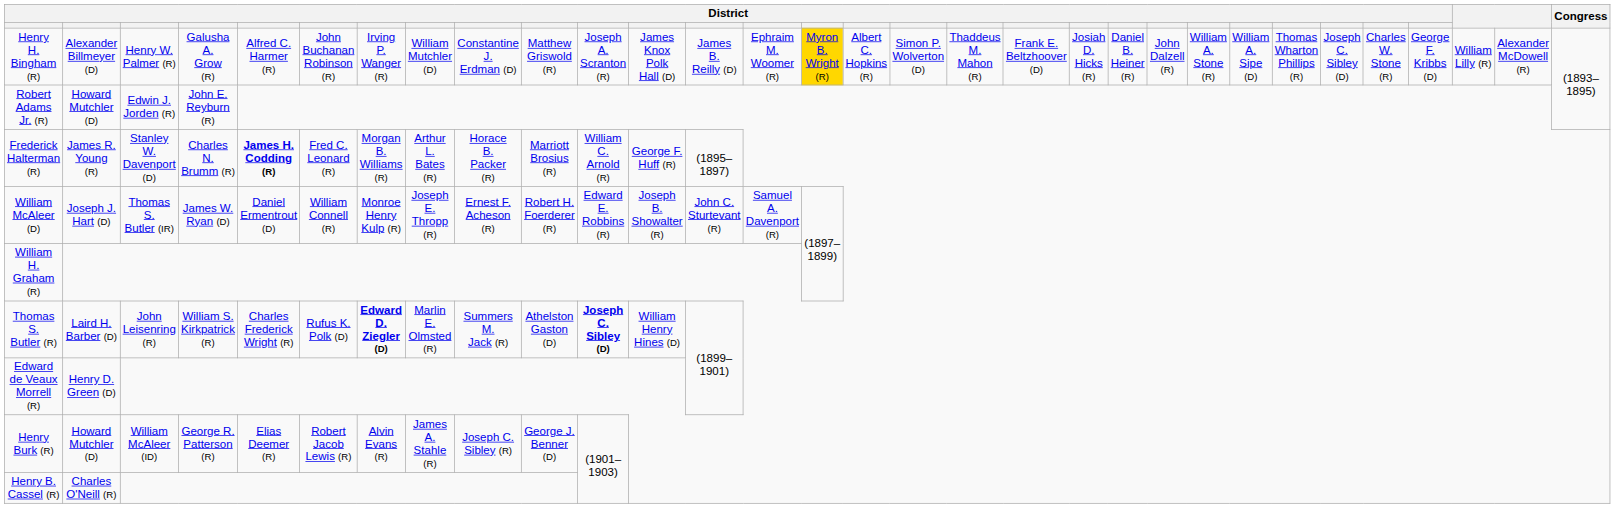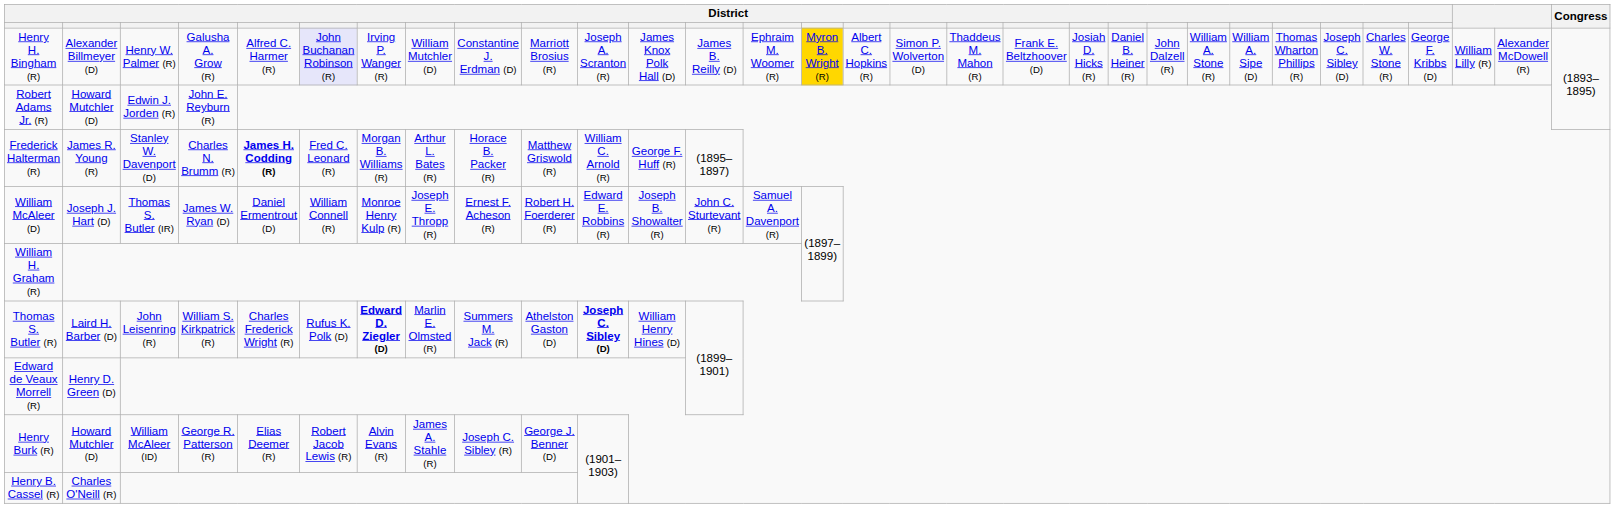(328, 56) no background -> (328, 56) lavender background
(549, 56) Matthew Griswold (R) -> (549, 56) Marriott Brosius (R)
(549, 157) Marriott Brosius (R) -> (549, 157) Matthew Griswold (R)
